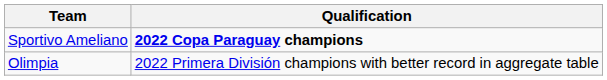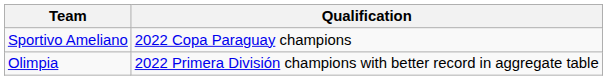(249, 39) bold -> (243, 39) normal
